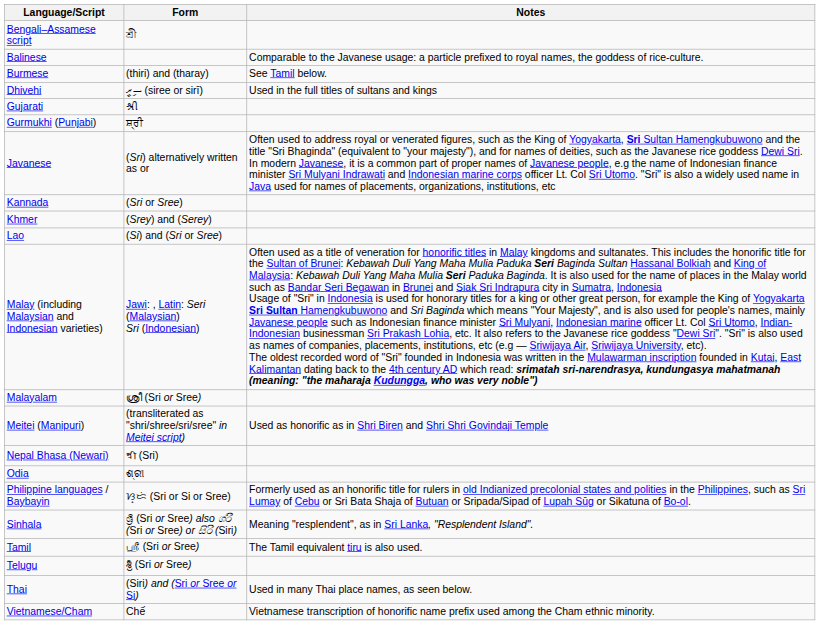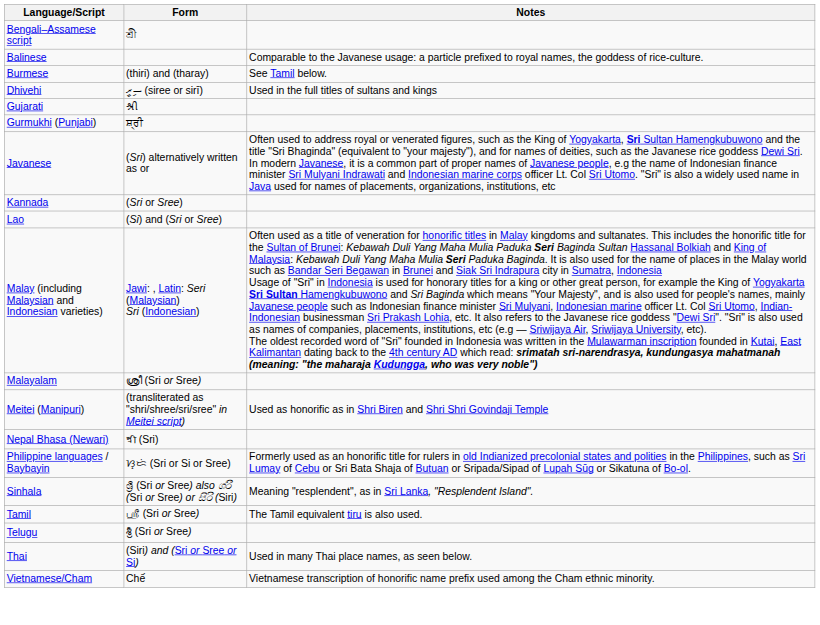- row: (22, 219)
- row: (18, 474)
